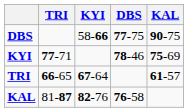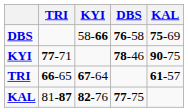(129, 35) 77-75 -> (129, 35) 76-58
(165, 35) 90-75 -> (165, 35) 75-69
(165, 55) 75-69 -> (165, 55) 90-75
(129, 96) 76-58 -> (129, 96) 77-75
